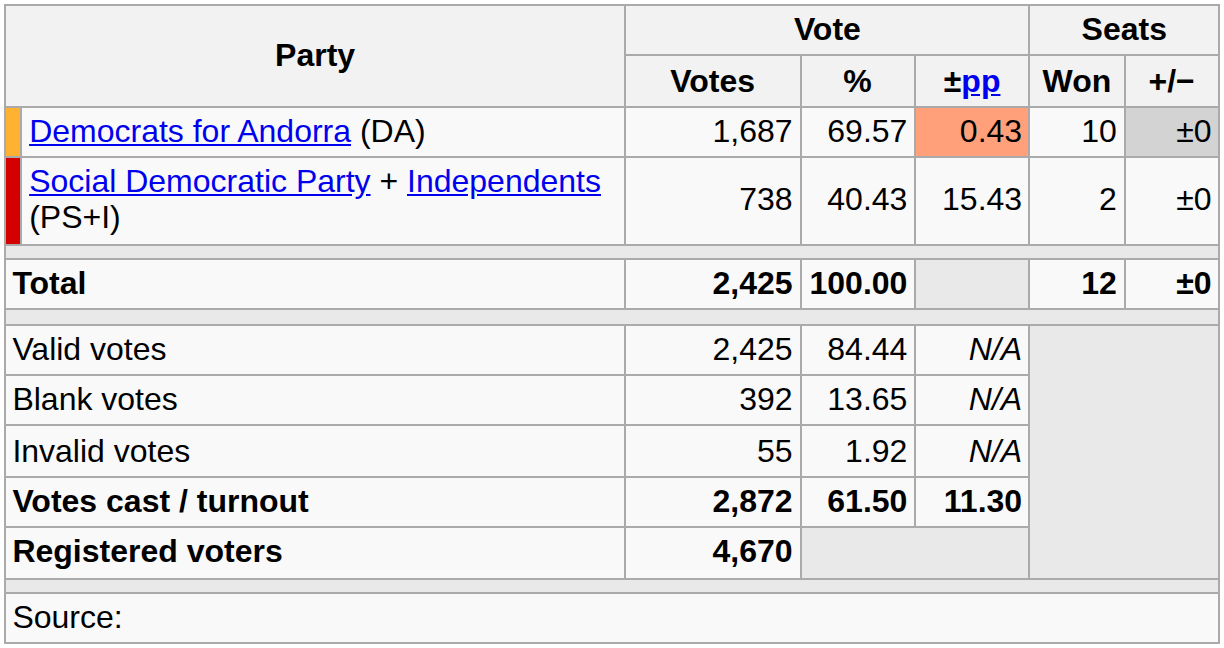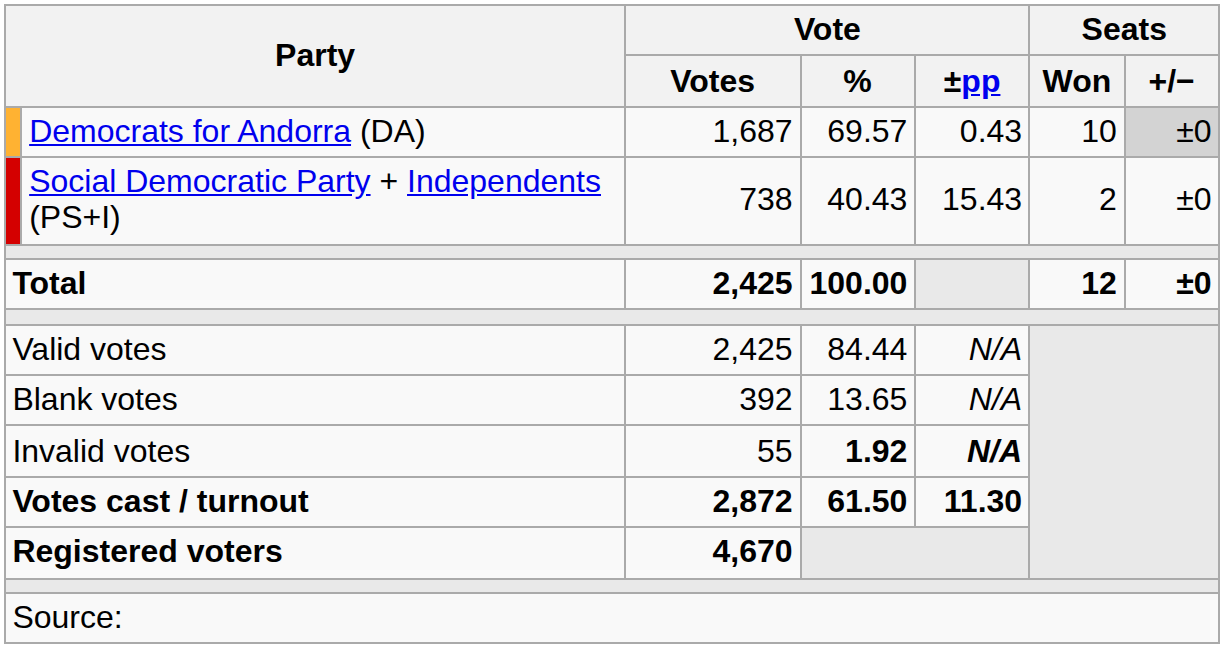(991, 131) lightsalmon background -> (991, 131) no background
(876, 450) normal -> (876, 450) bold
(995, 450) normal -> (995, 450) bold
